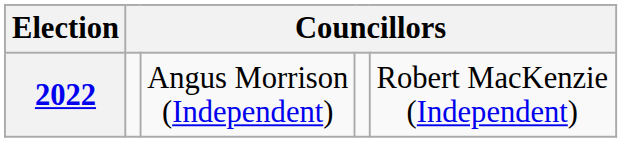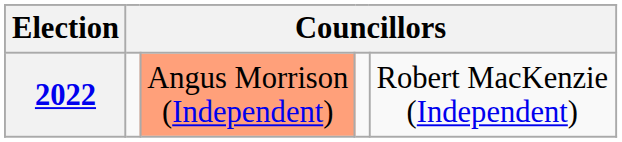(248, 94) no background -> (248, 94) lightsalmon background
